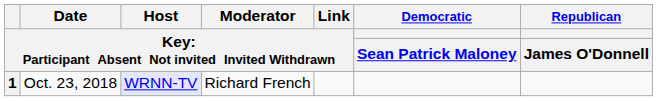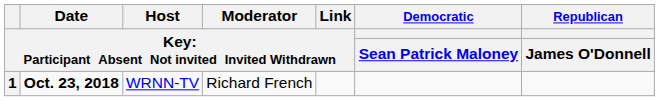(70, 83) normal -> (71, 83) bold
(161, 83) lavender background -> (163, 83) no background
